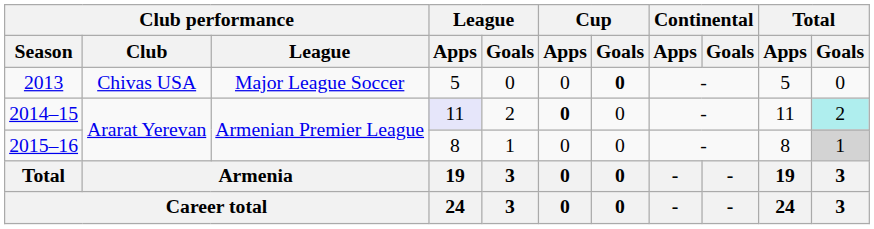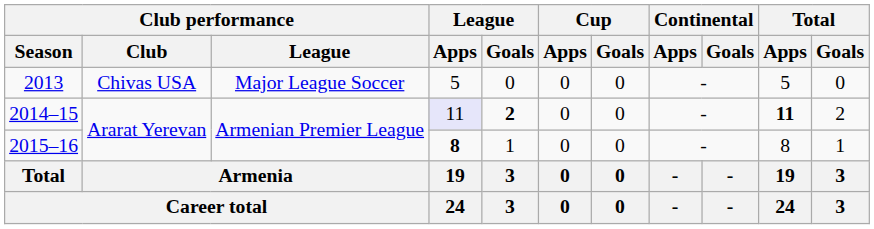(620, 82) bold -> (620, 82) normal
(510, 113) normal -> (510, 113) bold
(565, 113) bold -> (565, 113) normal
(785, 113) normal -> (785, 113) bold
(840, 113) paleturquoise background -> (840, 113) no background
(455, 144) normal -> (455, 144) bold
(840, 144) lightgrey background -> (840, 144) no background
